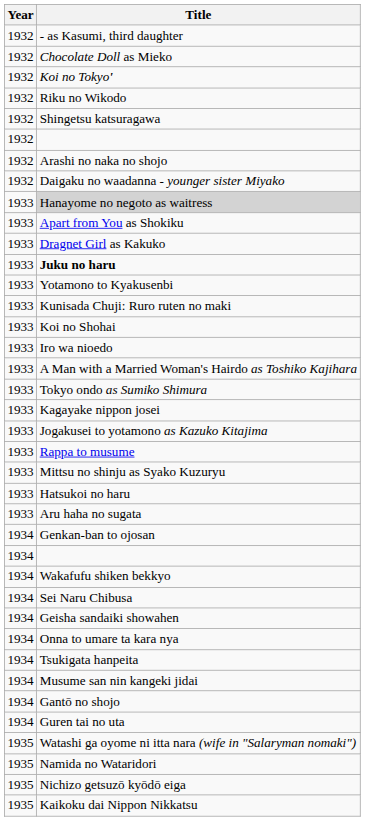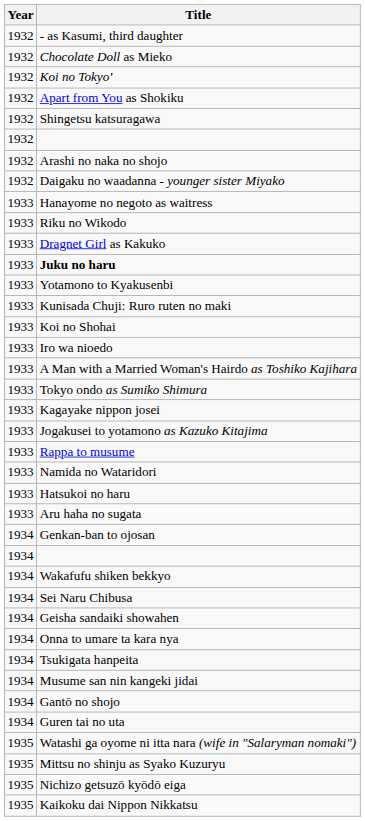(83, 98) Riku no Wikodo -> (112, 98) Apart from You as Shokiku
(126, 202) lightgrey background -> (126, 202) no background
(112, 222) Apart from You as Shokiku -> (83, 222) Riku no Wikodo
(132, 472) Mittsu no shinju as Syako Kuzuryu -> (98, 472) Namida no Wataridori
(98, 763) Namida no Wataridori -> (132, 763) Mittsu no shinju as Syako Kuzuryu
